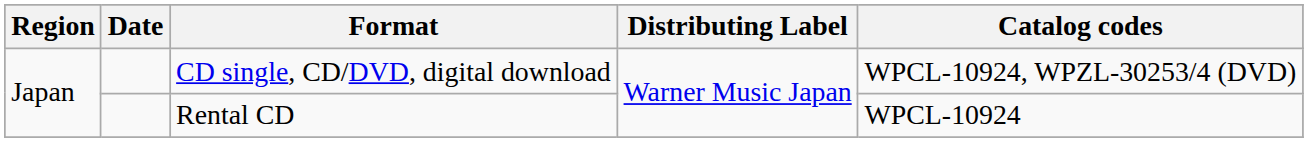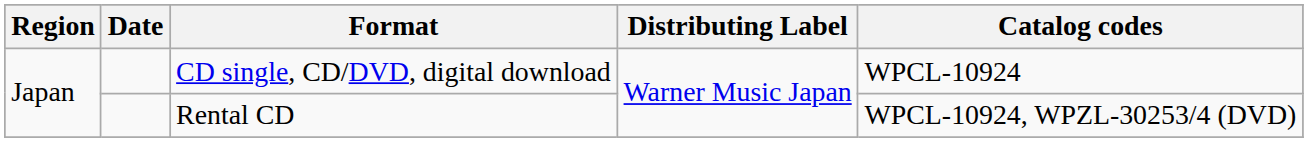(1080, 70) WPCL-10924, WPZL-30253/4 (DVD) -> (943, 70) WPCL-10924
(943, 114) WPCL-10924 -> (1080, 114) WPCL-10924, WPZL-30253/4 (DVD)
